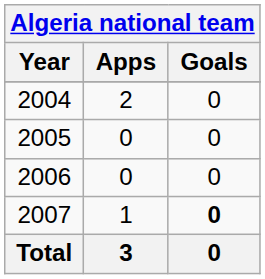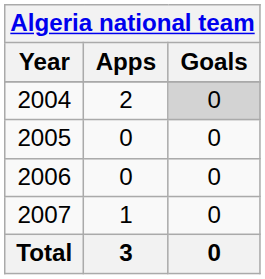(214, 100) no background -> (214, 100) lightgrey background
(214, 215) bold -> (214, 215) normal
